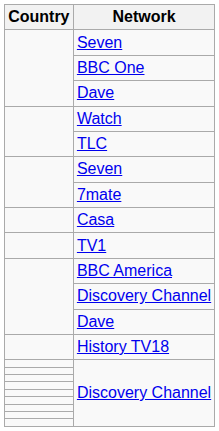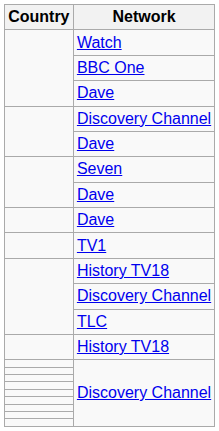(100, 42) Seven -> (99, 42) Watch
(99, 118) Watch -> (144, 118) Discovery Channel
(92, 144) TLC -> (96, 144) Dave
(99, 194) 7mate -> (96, 194) Dave
(96, 220) Casa -> (96, 220) Dave
(124, 270) BBC America -> (123, 270) History TV18
(96, 321) Dave -> (92, 321) TLC
